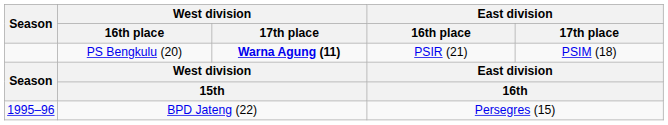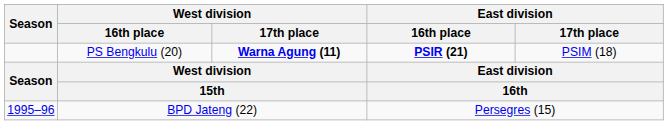(441, 52) normal -> (441, 52) bold
